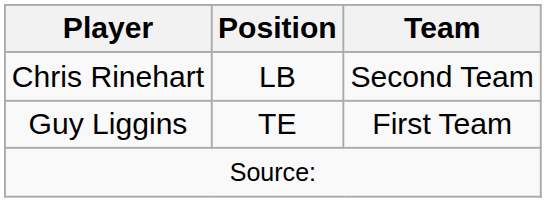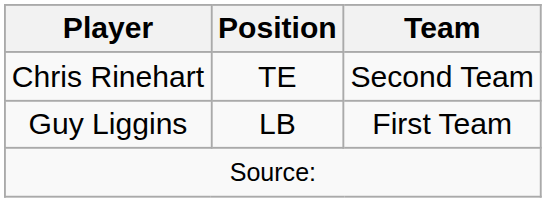(277, 76) LB -> (277, 76) TE
(277, 123) TE -> (277, 123) LB
